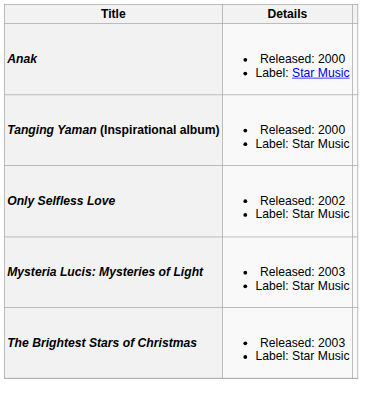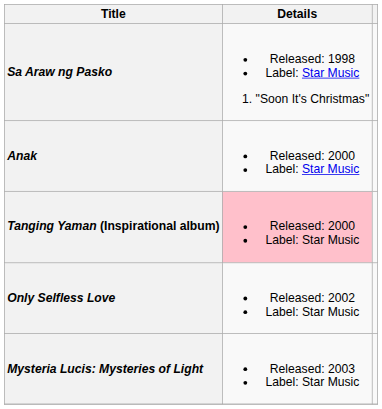+ row: (60, 72)
(287, 137) no background -> (297, 234) pink background
- row: (102, 343)
